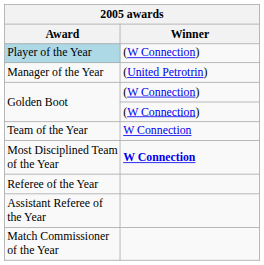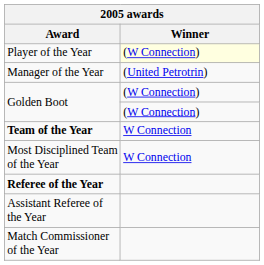(49, 53) lightblue background -> (49, 53) no background
(161, 53) no background -> (161, 53) lightyellow background
(47, 131) normal -> (50, 131) bold
(159, 157) bold -> (157, 157) normal
(53, 184) normal -> (55, 184) bold
